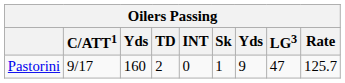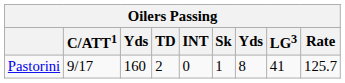(242, 66) 9 -> (242, 66) 8
(277, 66) 47 -> (277, 66) 41
